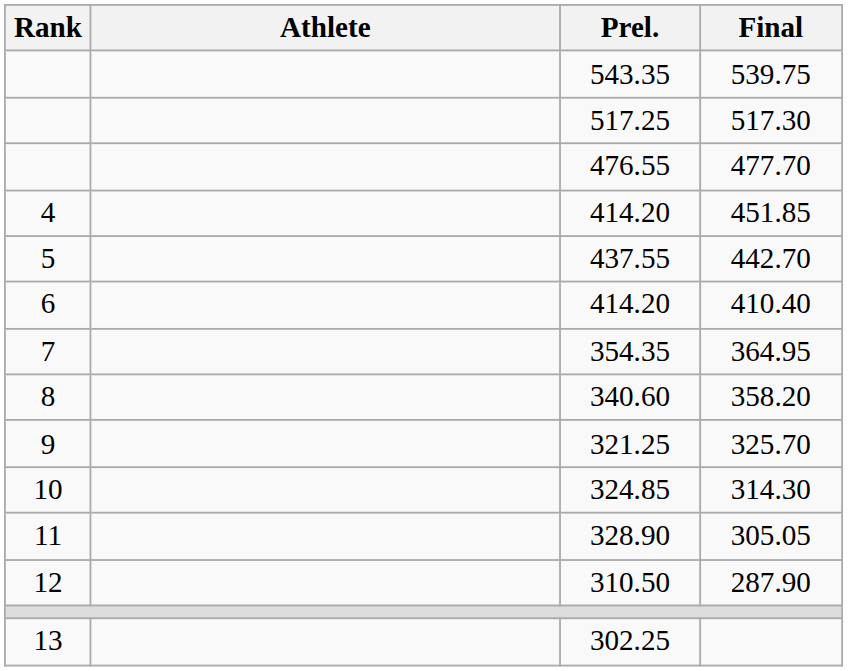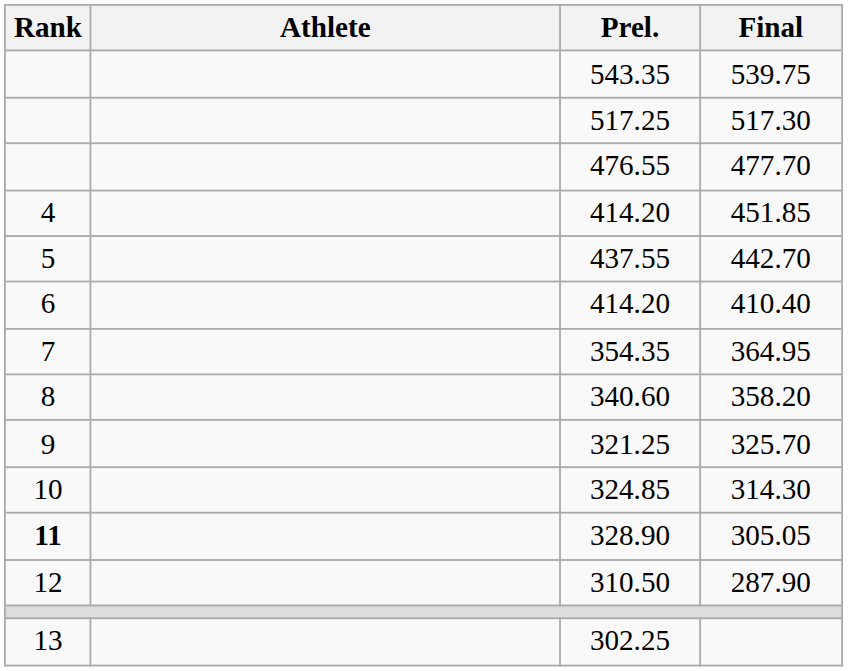(48, 535) normal -> (48, 535) bold
